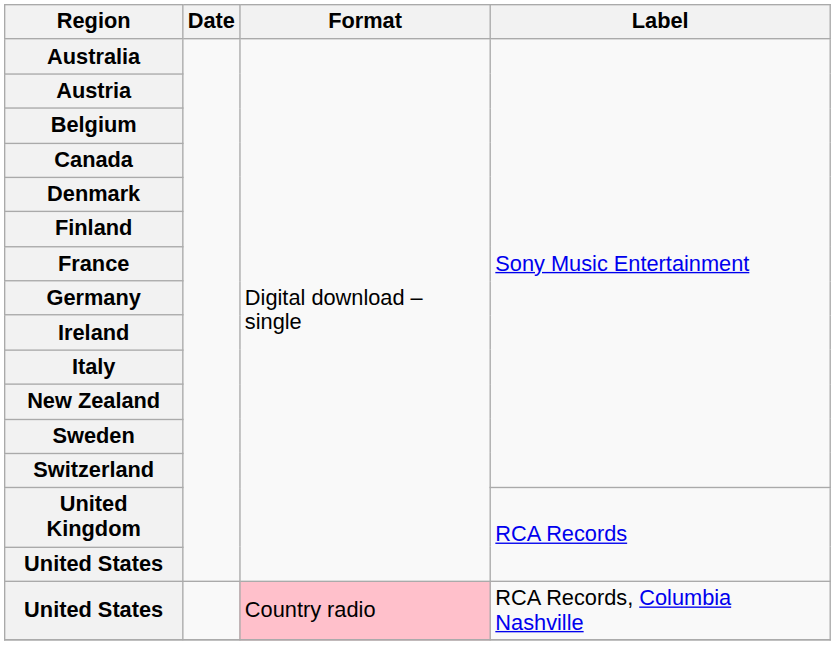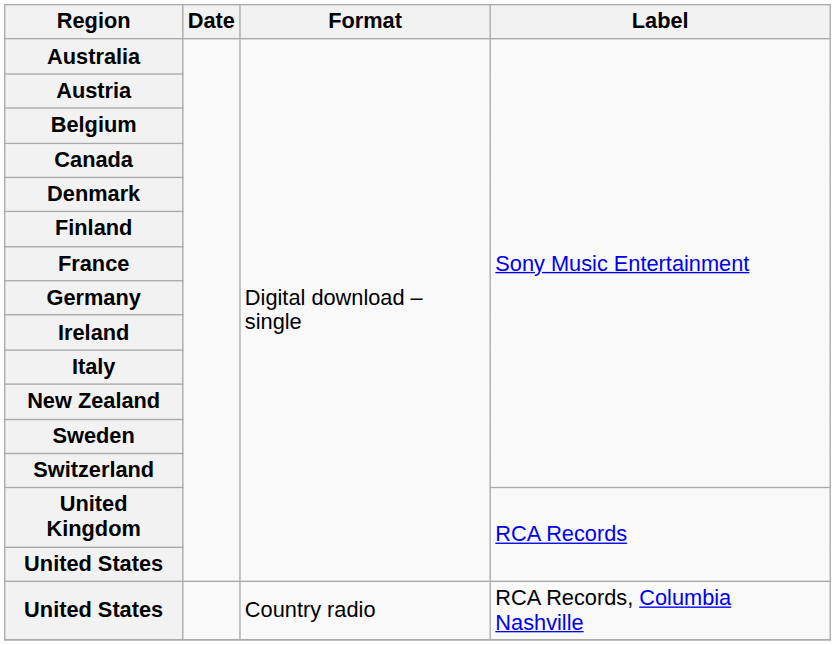(310, 610) pink background -> (310, 610) no background
